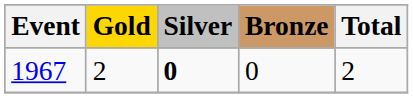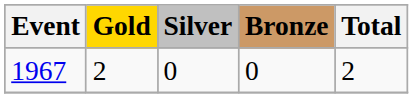(170, 69) bold -> (170, 69) normal
